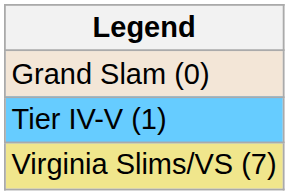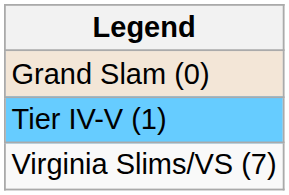(144, 165) khaki background -> (144, 165) no background
